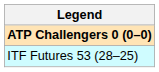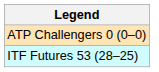(80, 34) bold -> (77, 34) normal
